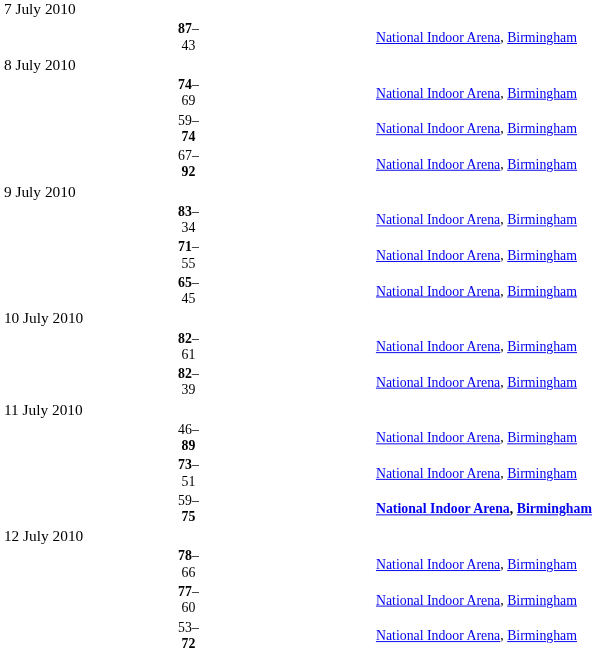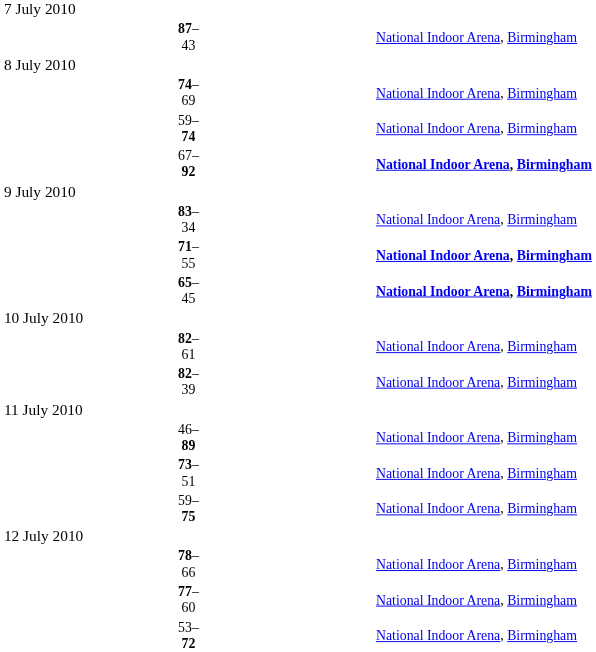(476, 164) normal -> (484, 164) bold
(476, 255) normal -> (484, 255) bold
(476, 290) normal -> (484, 290) bold
(484, 508) bold -> (476, 508) normal
